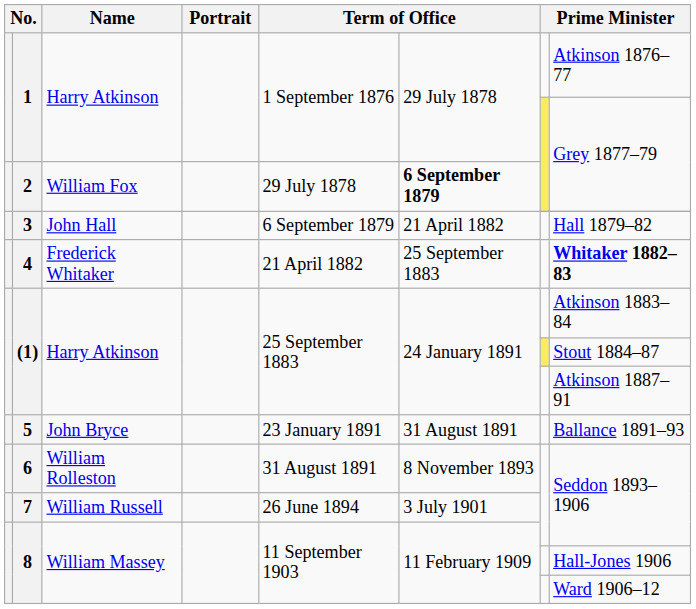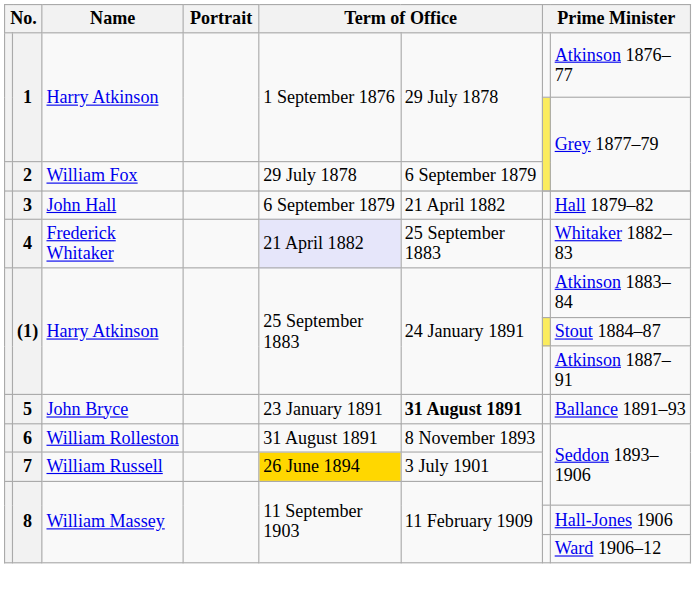(452, 186) bold -> (471, 176) normal
(313, 263) no background -> (314, 243) lavender background
(615, 263) bold -> (613, 243) normal
(461, 429) normal -> (464, 409) bold
(311, 507) no background -> (312, 466) gold background
